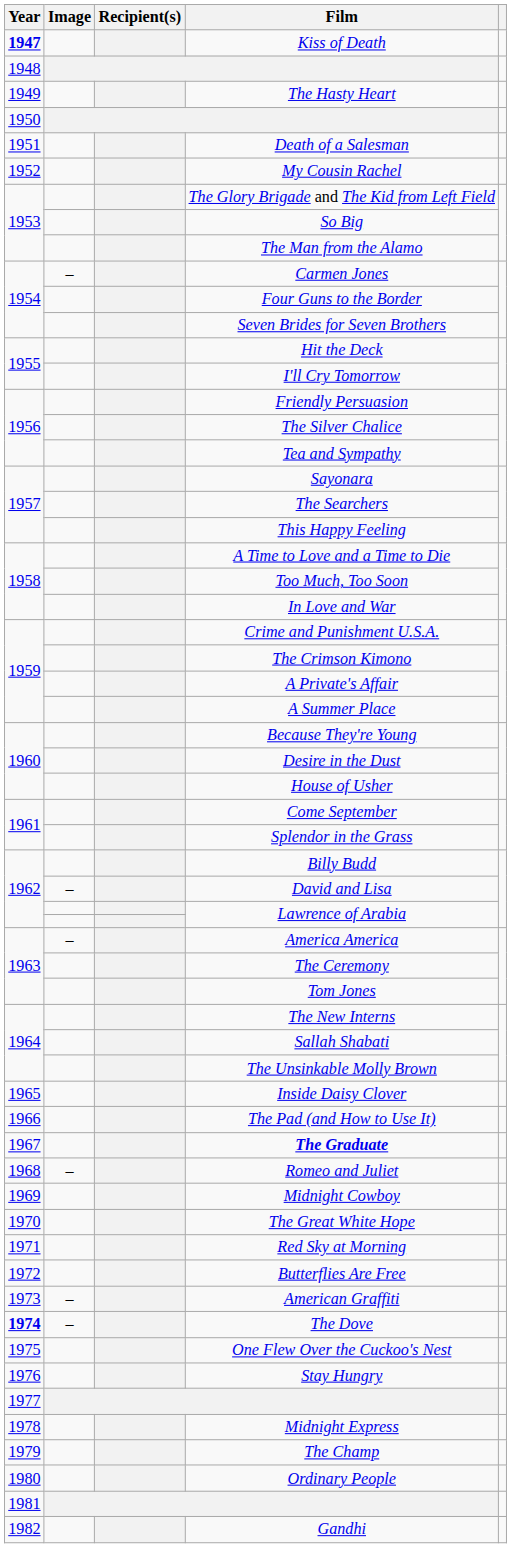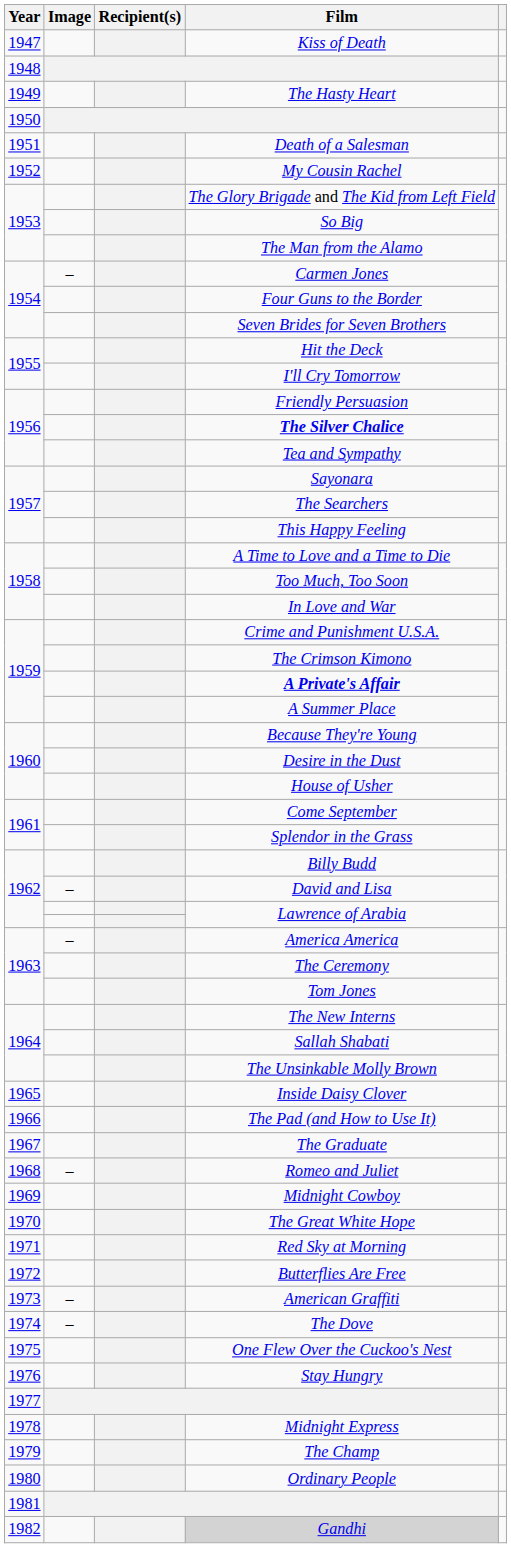(24, 42) bold -> (24, 42) normal
(342, 427) normal -> (342, 427) bold
(342, 683) normal -> (342, 683) bold
(342, 1144) bold -> (342, 1144) normal
(24, 1324) bold -> (24, 1324) normal
(342, 1529) no background -> (342, 1529) lightgrey background
